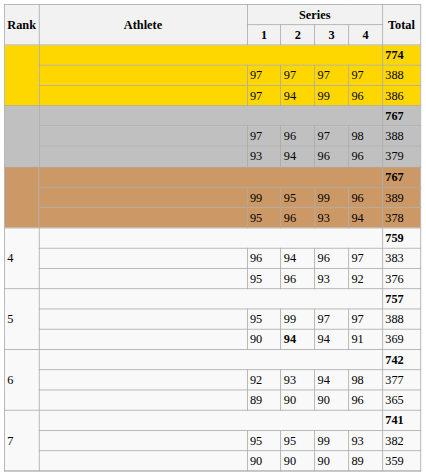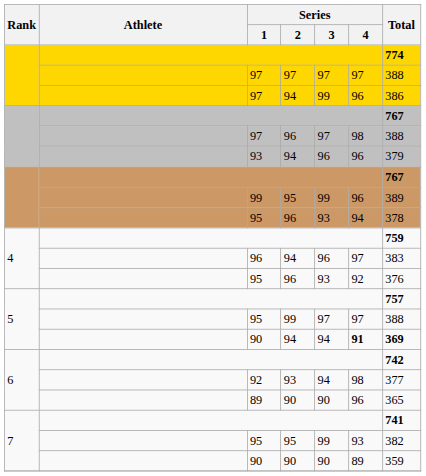(290, 339) bold -> (290, 339) normal
(358, 339) normal -> (358, 339) bold
(394, 339) normal -> (394, 339) bold
